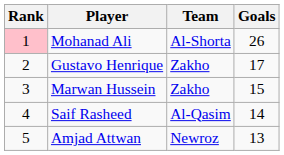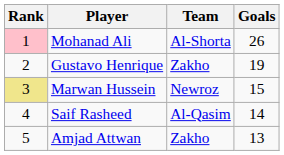(257, 65) 17 -> (257, 65) 19
(26, 89) no background -> (26, 89) khaki background
(190, 89) Zakho -> (195, 89) Newroz
(195, 138) Newroz -> (190, 138) Zakho
